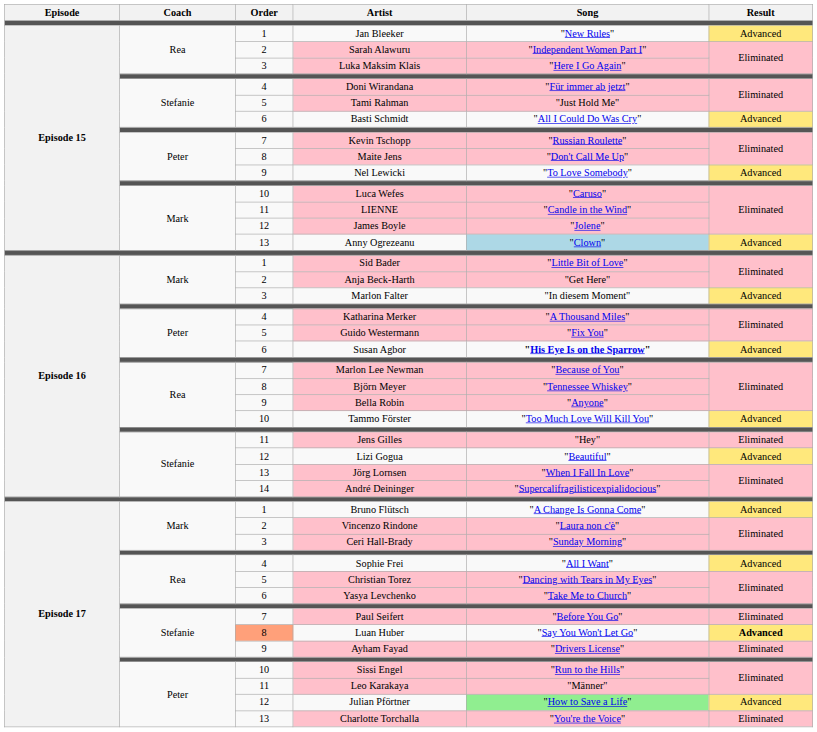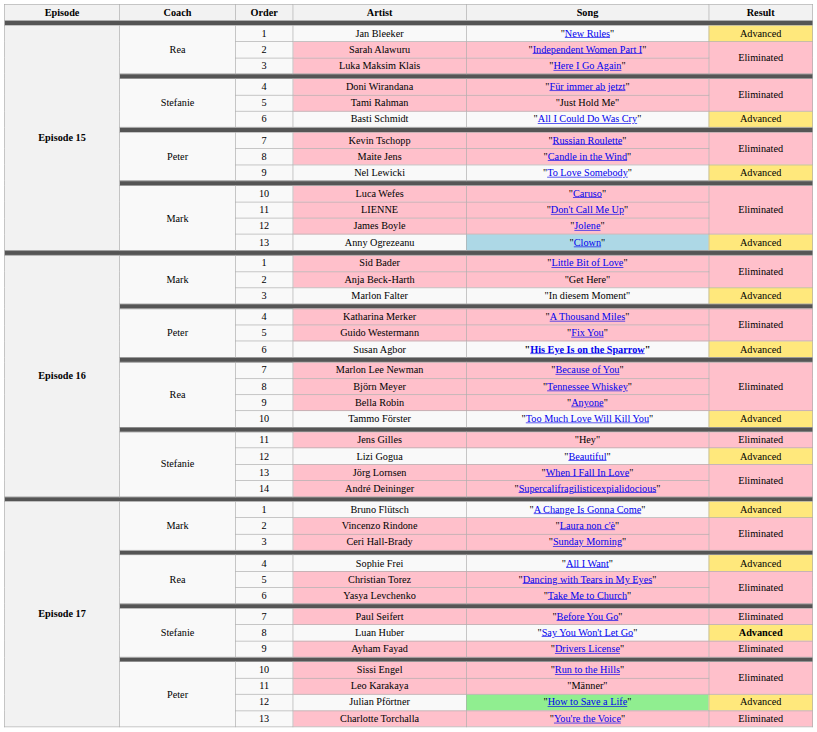(587, 156) "Don't Call Me Up" -> (587, 156) "Candle in the Wind"
(587, 210) "Candle in the Wind" -> (587, 210) "Don't Call Me Up"
(264, 632) lightsalmon background -> (264, 632) no background
